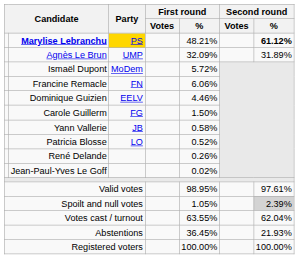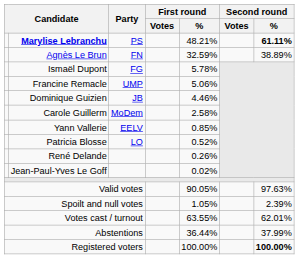(137, 41) gold background -> (137, 41) no background
(276, 41) 61.12% -> (277, 41) 61.11%
(133, 55) UMP -> (137, 55) FN
(202, 55) 32.09% -> (202, 55) 32.59%
(276, 55) 31.89% -> (276, 55) 38.89%
(127, 69) MoDem -> (137, 69) FG
(204, 69) 5.72% -> (204, 69) 5.78%
(137, 84) FN -> (133, 84) UMP
(204, 84) 6.06% -> (204, 84) 5.06%
(132, 98) EELV -> (138, 98) JB
(137, 113) FG -> (127, 113) MoDem
(204, 113) 1.50% -> (204, 113) 2.58%
(138, 127) JB -> (132, 127) EELV
(204, 127) 0.58% -> (204, 127) 0.85%
(202, 189) 98.95% -> (202, 189) 90.05%
(276, 189) 97.61% -> (276, 189) 97.63%
(279, 204) lightgrey background -> (279, 204) no background
(276, 218) 62.04% -> (276, 218) 62.01%
(202, 233) 36.45% -> (202, 233) 36.44%
(276, 233) 21.93% -> (276, 233) 37.99%
(274, 247) normal -> (274, 247) bold
